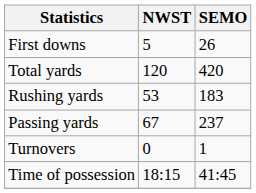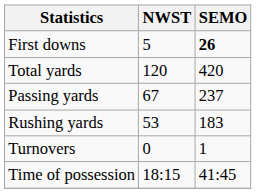(207, 44) normal -> (207, 44) bold
rows swapped: (56, 96) <-> (53, 122)
